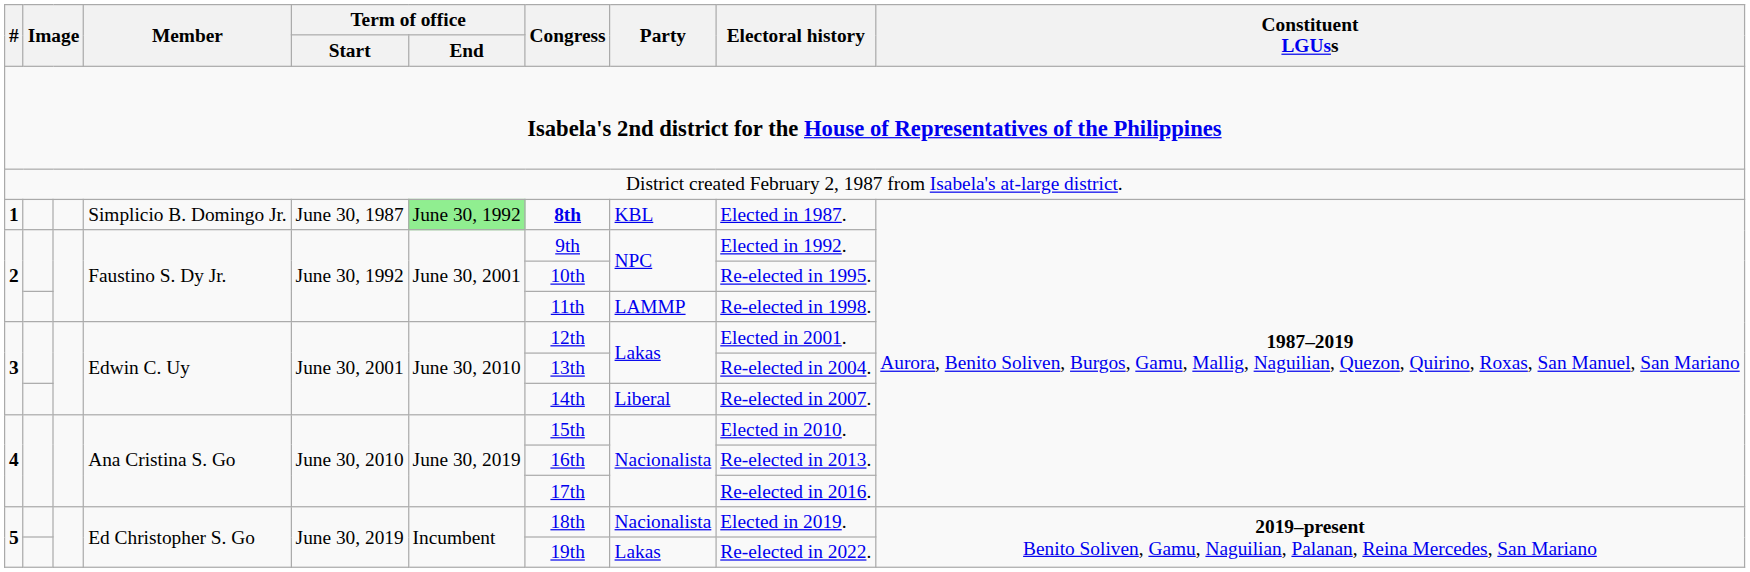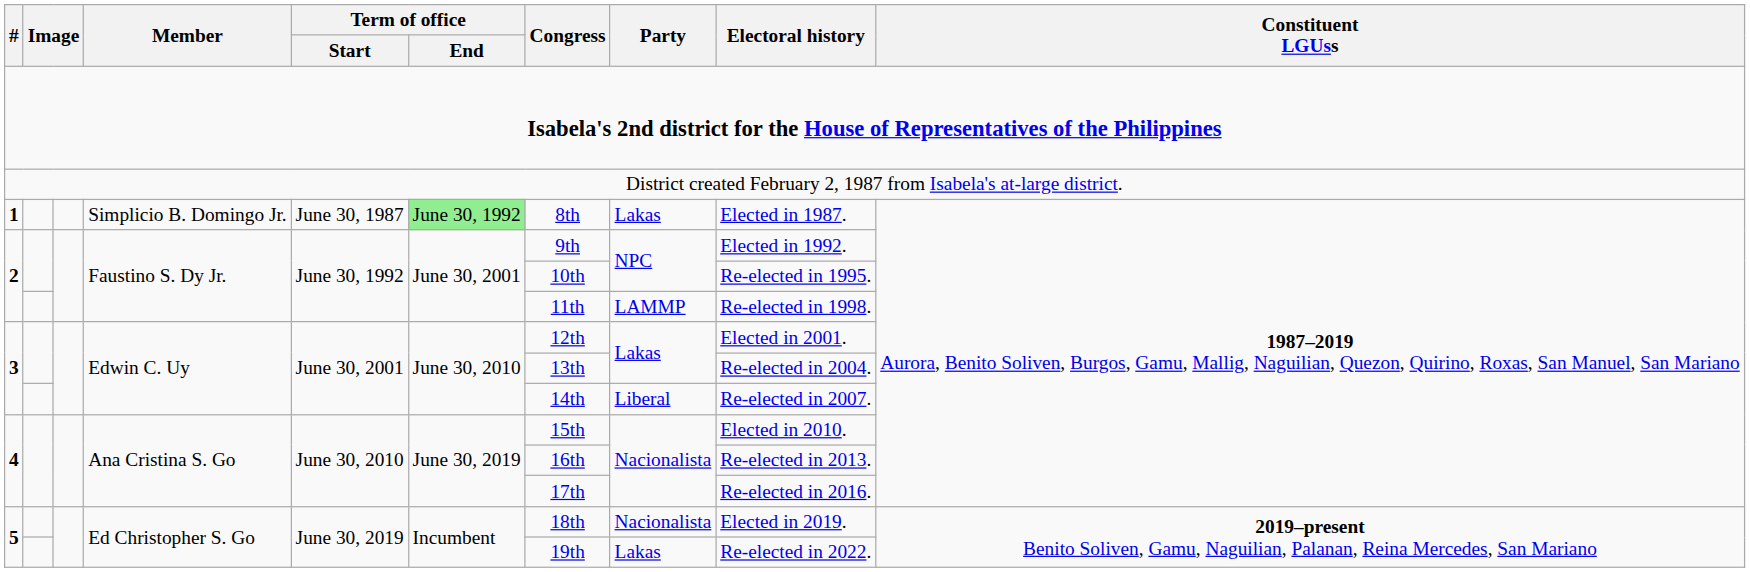(568, 214) bold -> (568, 214) normal
(634, 214) KBL -> (638, 214) Lakas
